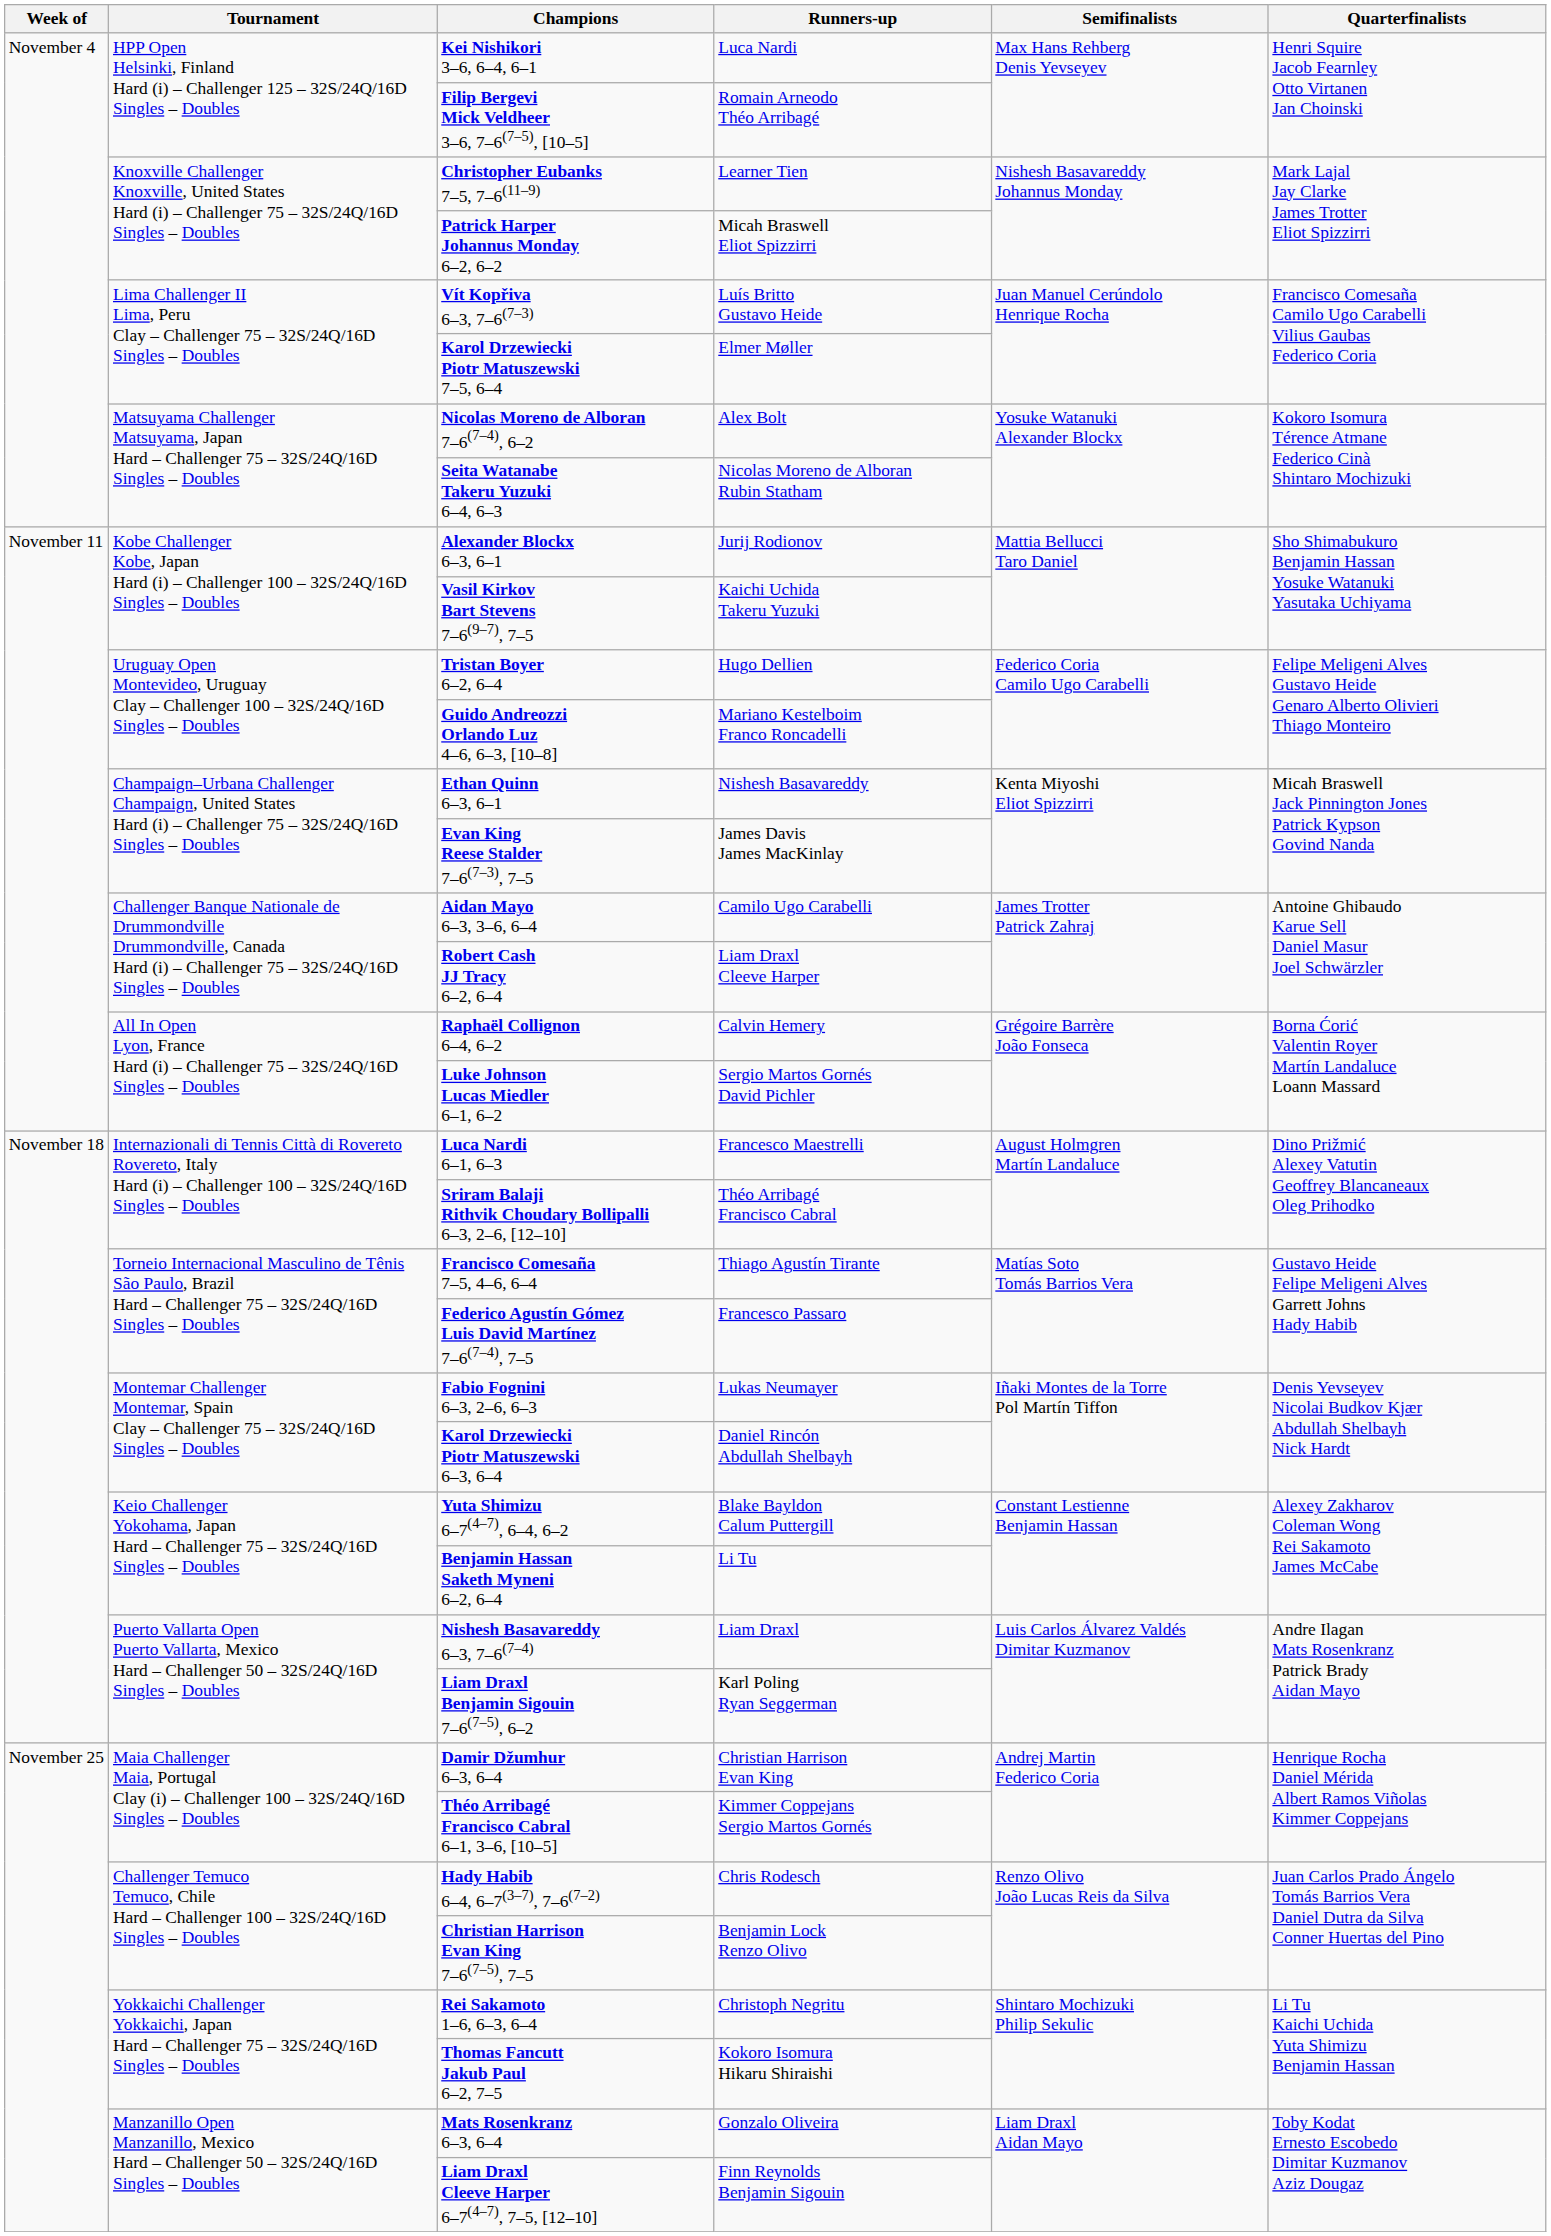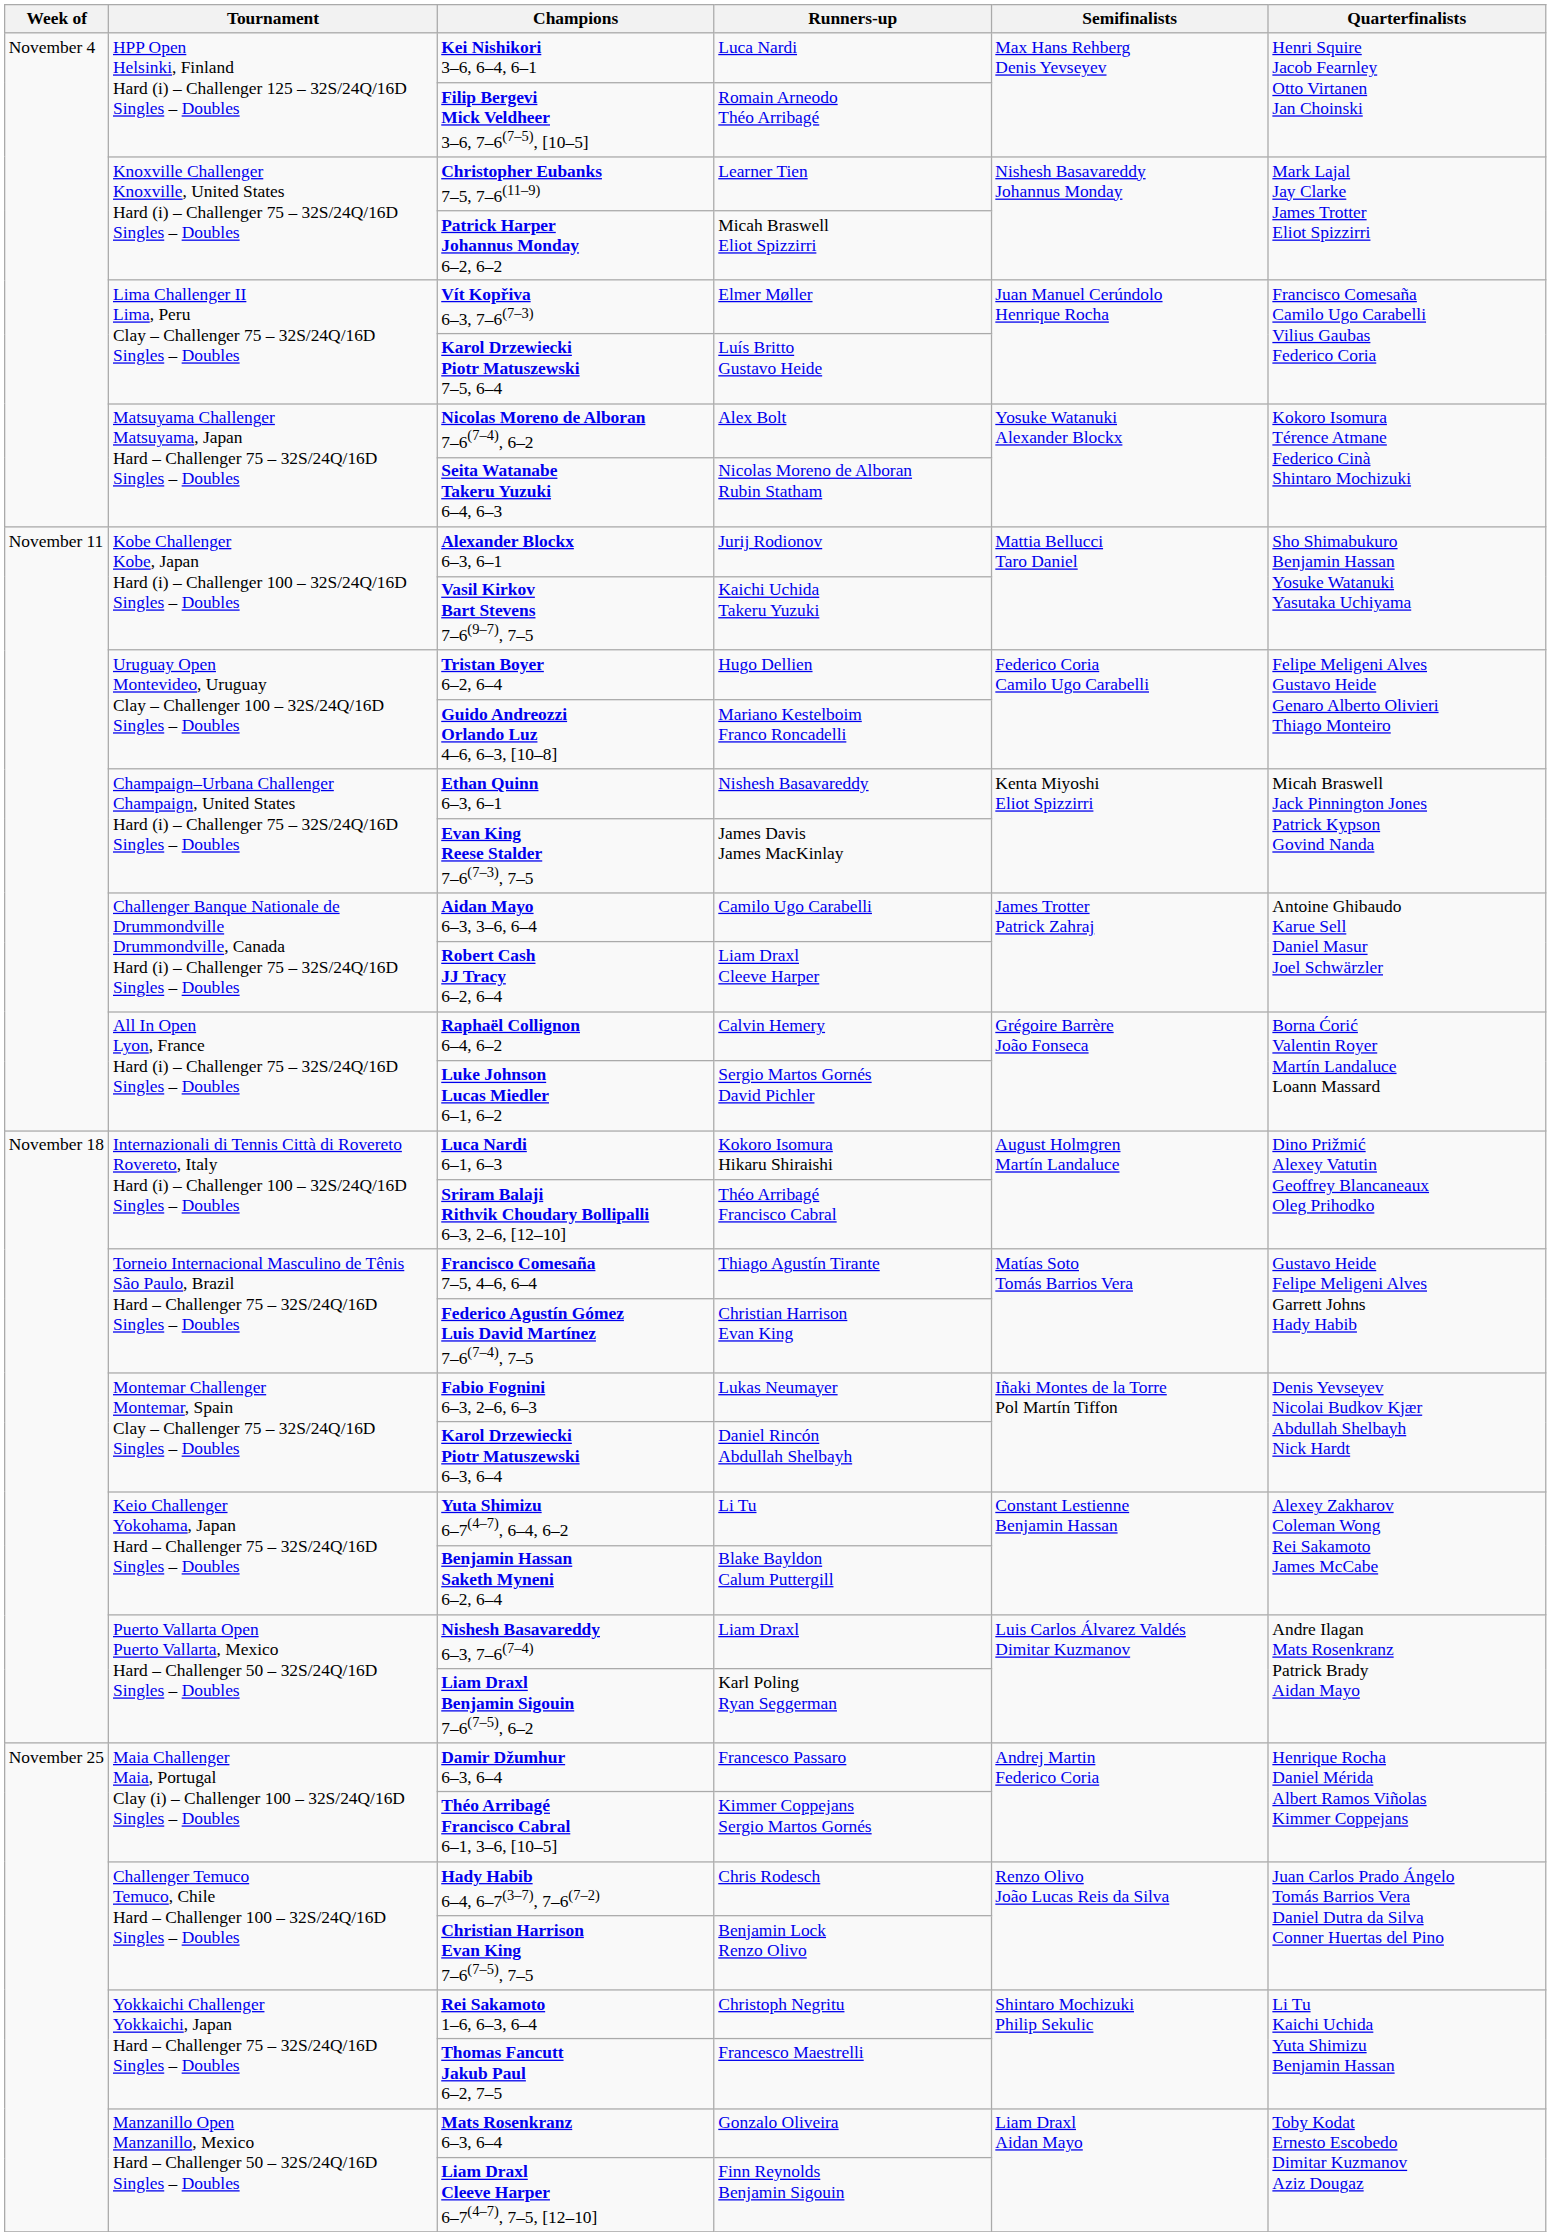(770, 304) Luís Britto Gustavo Heide -> (765, 293) Elmer Møller
(765, 347) Elmer Møller -> (770, 357) Luís Britto Gustavo Heide
(791, 1144) Francesco Maestrelli -> (776, 1154) Kokoro Isomura Hikaru Shiraishi
(782, 1312) Francesco Passaro -> (783, 1322) Christian Harrison Evan King
(776, 1515) Blake Bayldon Calum Puttergill -> (737, 1505) Li Tu
(737, 1559) Li Tu -> (776, 1569) Blake Bayldon Calum Puttergill
(783, 1766) Christian Harrison Evan King -> (782, 1756) Francesco Passaro
(776, 2062) Kokoro Isomura Hikaru Shiraishi -> (791, 2052) Francesco Maestrelli
